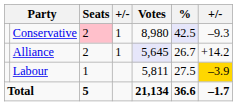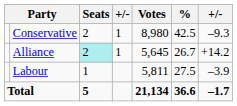(86, 33) pink background -> (86, 33) no background
(185, 33) lavender background -> (185, 33) no background
(86, 52) no background -> (86, 52) paleturquoise background
(155, 52) lavender background -> (155, 52) no background
(219, 71) gold background -> (219, 71) no background
